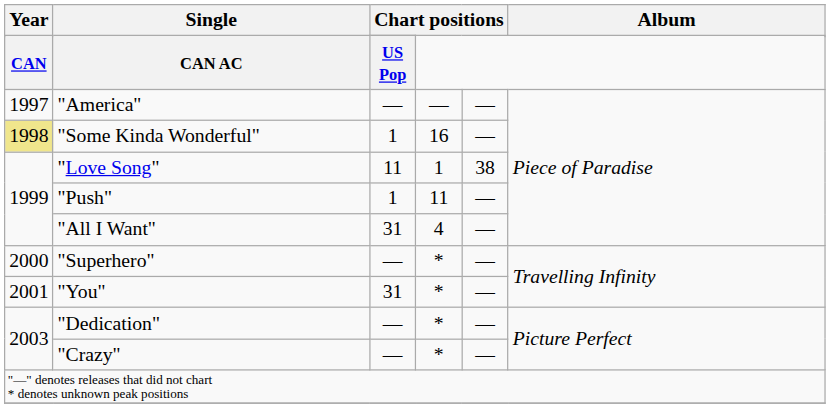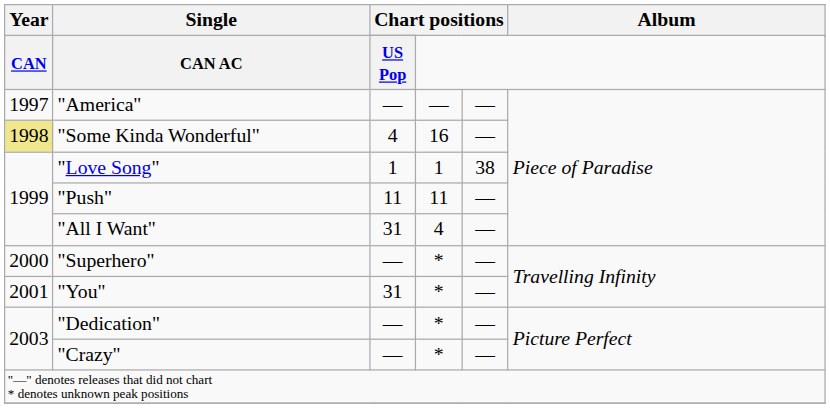(393, 135) 1 -> (393, 135) 4
(393, 167) 11 -> (393, 167) 1
(393, 198) 1 -> (393, 198) 11
